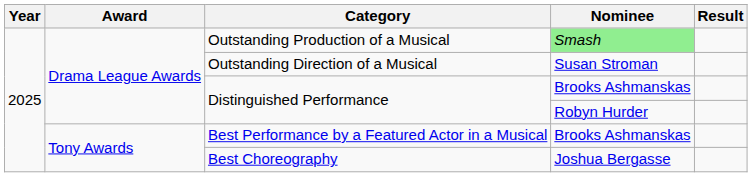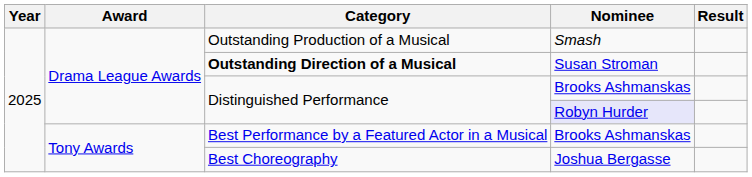(578, 40) lightgreen background -> (578, 40) no background
(323, 64) normal -> (332, 64) bold
(601, 111) no background -> (601, 111) lavender background
